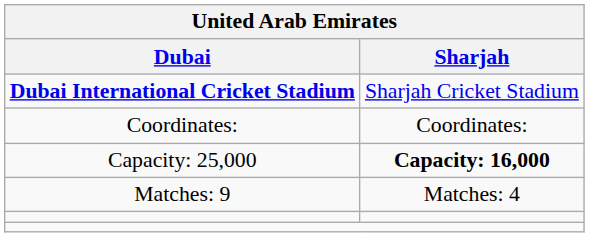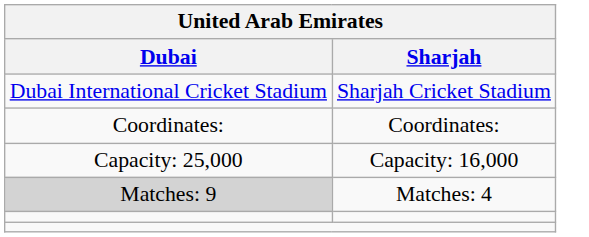(182, 90) bold -> (168, 90) normal
(472, 159) bold -> (444, 159) normal
(182, 194) no background -> (168, 194) lightgrey background
